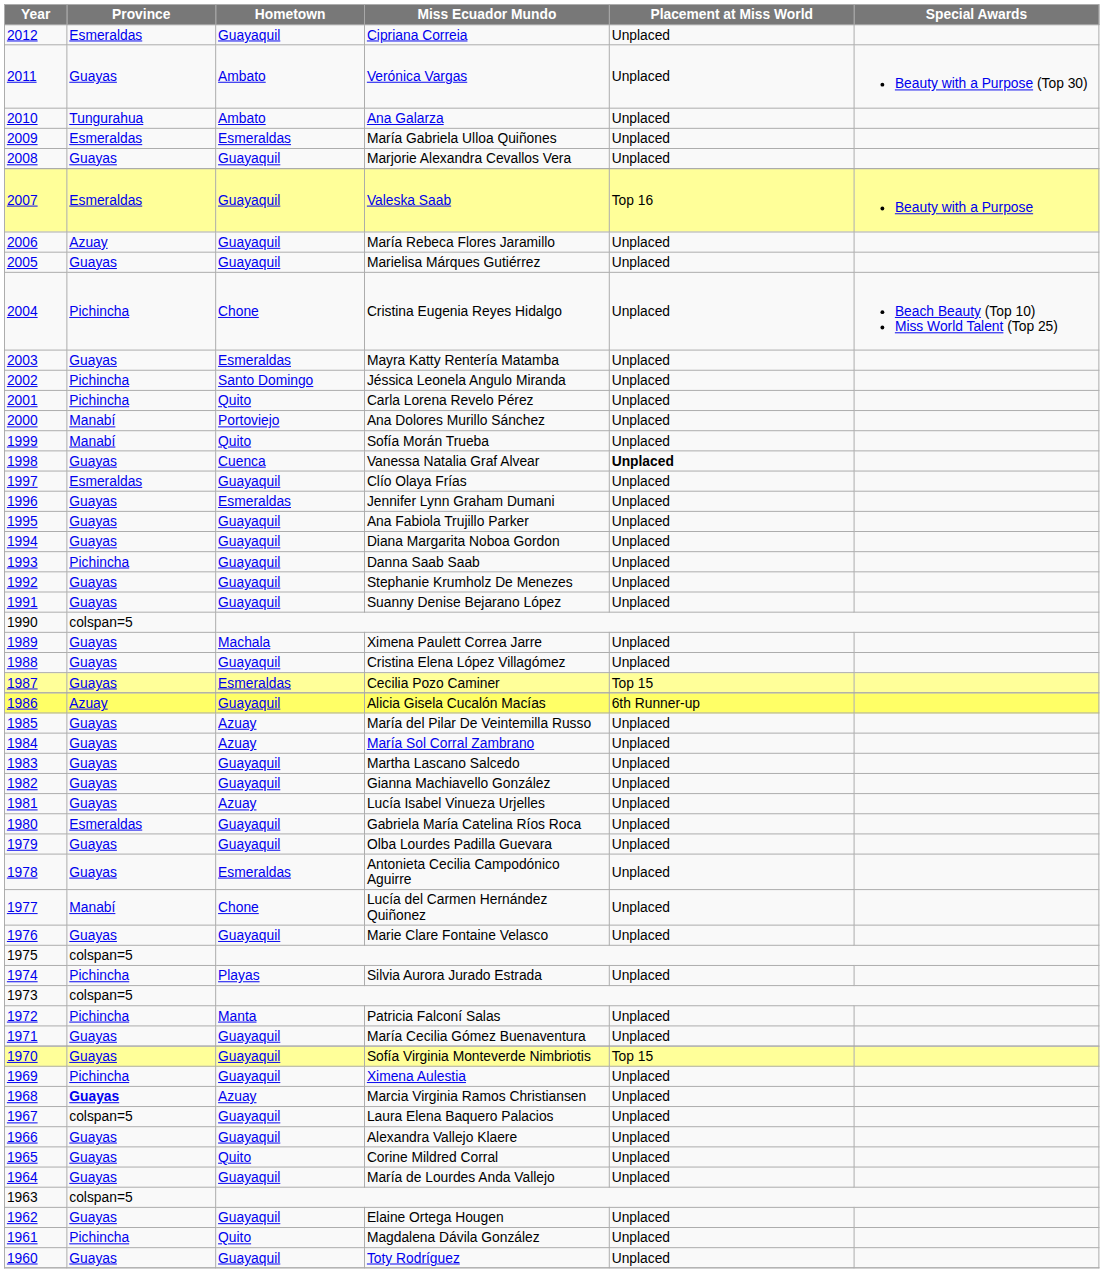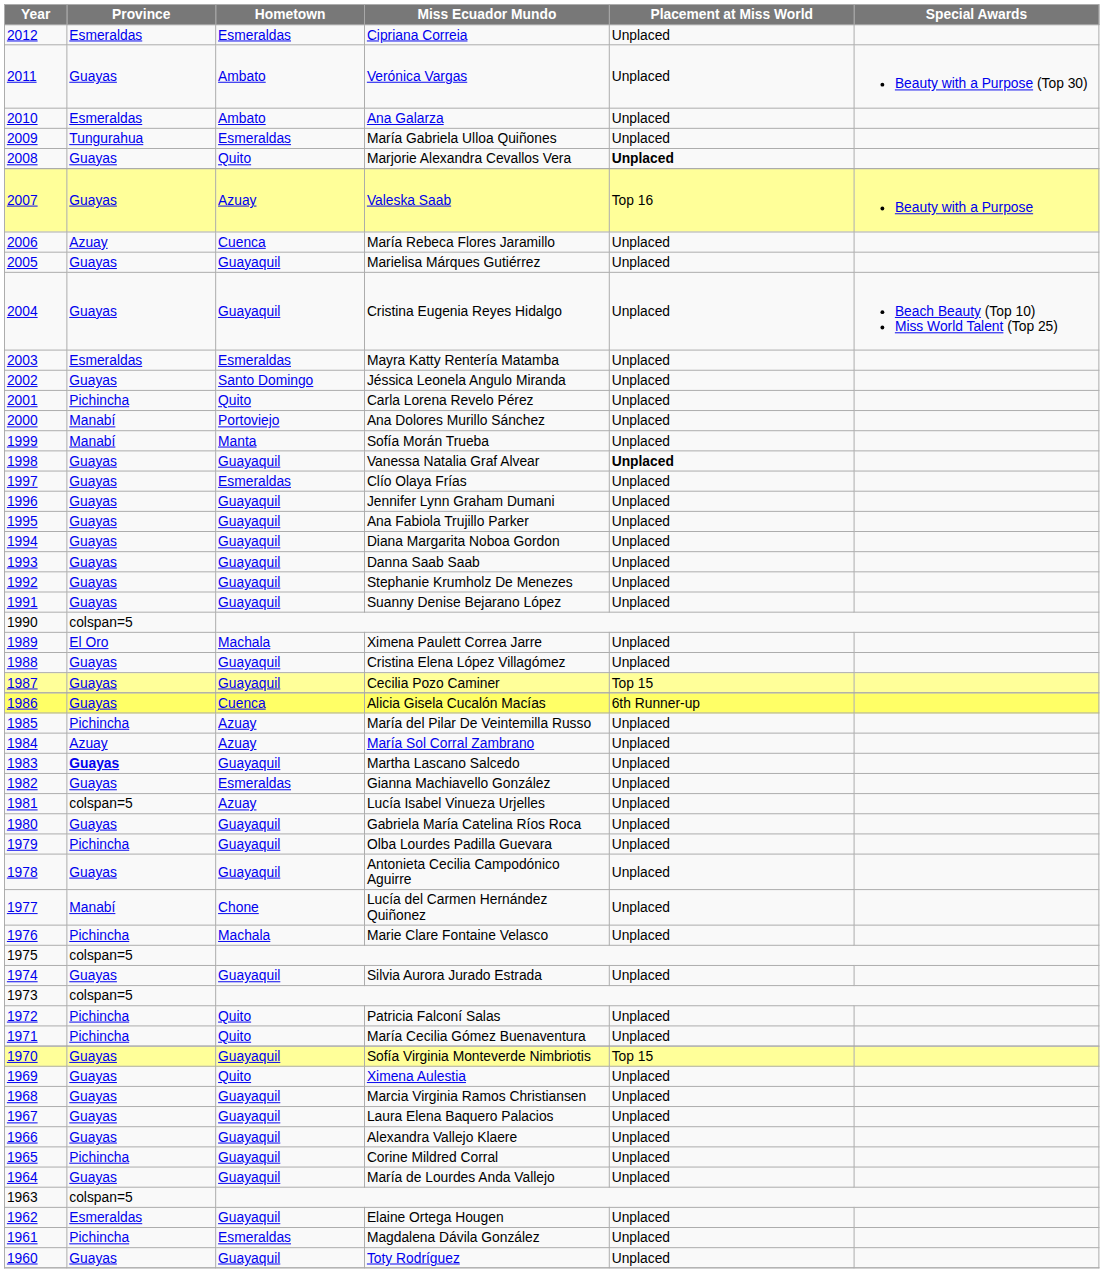(249, 35) Guayaquil -> (255, 35) Esmeraldas
(106, 118) Tungurahua -> (106, 118) Esmeraldas
(106, 138) Esmeraldas -> (106, 138) Tungurahua
(249, 158) Guayaquil -> (235, 158) Quito
(641, 158) normal -> (643, 158) bold
(106, 200) Esmeraldas -> (93, 200) Guayas
(249, 200) Guayaquil -> (237, 200) Azuay
(249, 242) Guayaquil -> (242, 242) Cuenca
(99, 311) Pichincha -> (93, 311) Guayas
(238, 311) Chone -> (249, 311) Guayaquil
(93, 360) Guayas -> (106, 360) Esmeraldas
(99, 381) Pichincha -> (93, 381) Guayas
(235, 441) Quito -> (237, 441) Manta
(242, 461) Cuenca -> (249, 461) Guayaquil
(106, 481) Esmeraldas -> (93, 481) Guayas
(249, 481) Guayaquil -> (255, 481) Esmeraldas
(255, 502) Esmeraldas -> (249, 502) Guayaquil
(99, 562) Pichincha -> (93, 562) Guayas
(93, 643) Guayas -> (89, 643) El Oro
(255, 683) Esmeraldas -> (249, 683) Guayaquil
(88, 703) Azuay -> (93, 703) Guayas
(249, 703) Guayaquil -> (242, 703) Cuenca
(93, 723) Guayas -> (99, 723) Pichincha
(93, 744) Guayas -> (88, 744) Azuay
(93, 764) normal -> (94, 764) bold
(249, 784) Guayaquil -> (255, 784) Esmeraldas
(93, 804) Guayas -> (101, 804) colspan=5
(106, 824) Esmeraldas -> (93, 824) Guayas
(93, 844) Guayas -> (99, 844) Pichincha
(255, 872) Esmeraldas -> (249, 872) Guayaquil
(93, 936) Guayas -> (99, 936) Pichincha
(249, 936) Guayaquil -> (244, 936) Machala
(99, 976) Pichincha -> (93, 976) Guayas
(239, 976) Playas -> (249, 976) Guayaquil
(237, 1016) Manta -> (235, 1016) Quito
(93, 1036) Guayas -> (99, 1036) Pichincha
(249, 1036) Guayaquil -> (235, 1036) Quito
(99, 1077) Pichincha -> (93, 1077) Guayas
(249, 1077) Guayaquil -> (235, 1077) Quito
(94, 1097) bold -> (93, 1097) normal
(237, 1097) Azuay -> (249, 1097) Guayaquil
(101, 1117) colspan=5 -> (93, 1117) Guayas
(93, 1157) Guayas -> (99, 1157) Pichincha
(235, 1157) Quito -> (249, 1157) Guayaquil
(93, 1218) Guayas -> (106, 1218) Esmeraldas
(235, 1238) Quito -> (255, 1238) Esmeraldas
